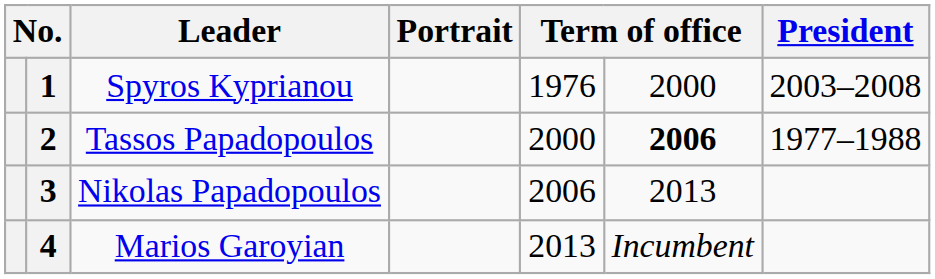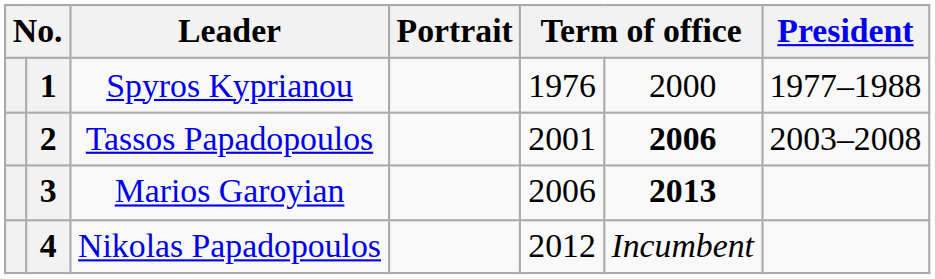(845, 84) 2003–2008 -> (845, 84) 1977–1988
(562, 138) 2000 -> (562, 138) 2001
(845, 138) 1977–1988 -> (845, 138) 2003–2008
(230, 191) Nikolas Papadopoulos -> (230, 191) Marios Garoyian
(683, 191) normal -> (683, 191) bold
(230, 245) Marios Garoyian -> (230, 245) Nikolas Papadopoulos
(562, 245) 2013 -> (562, 245) 2012
